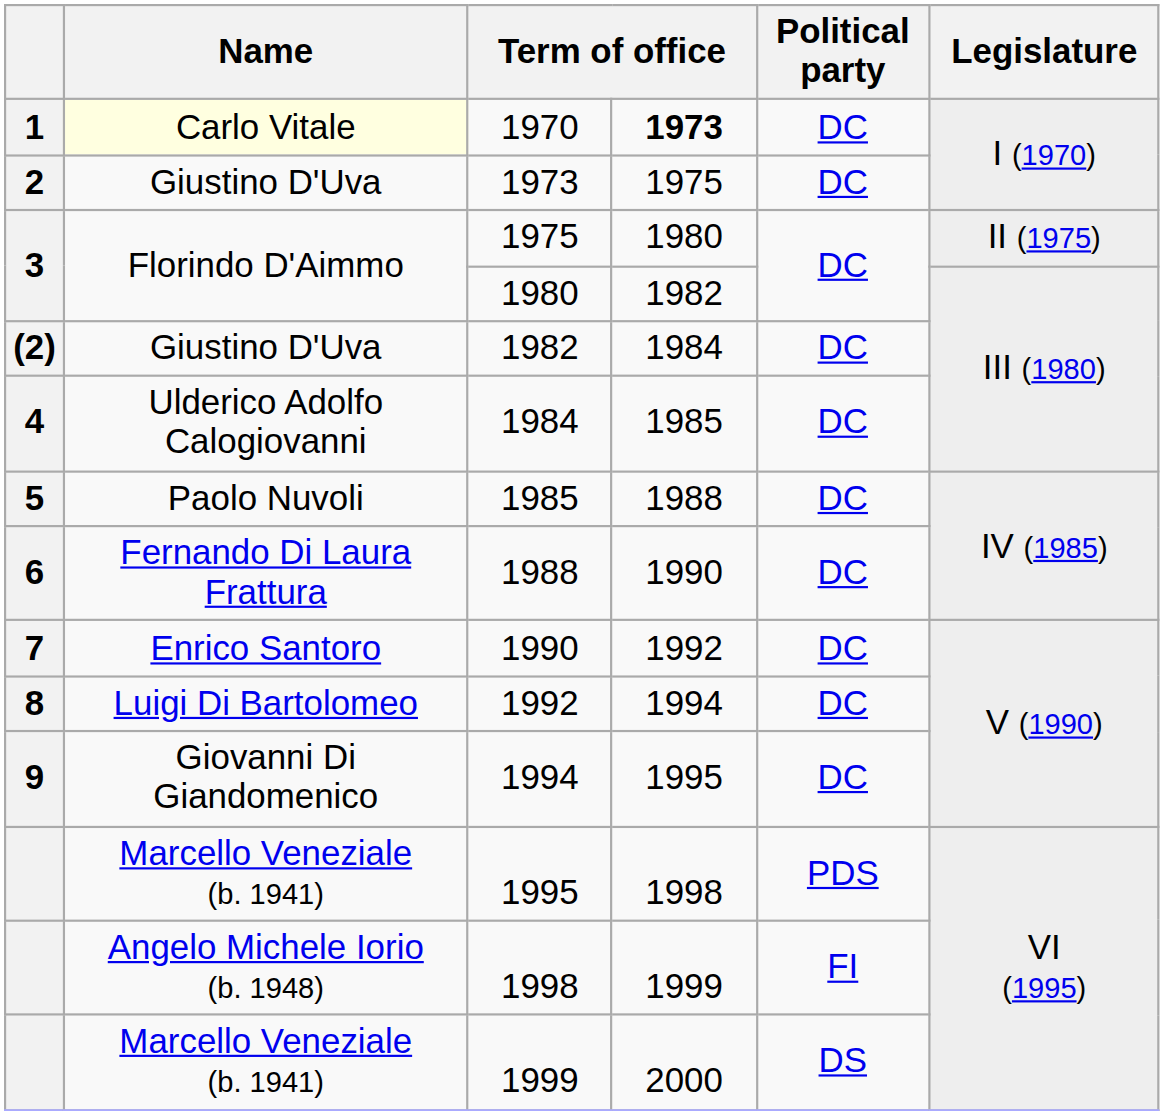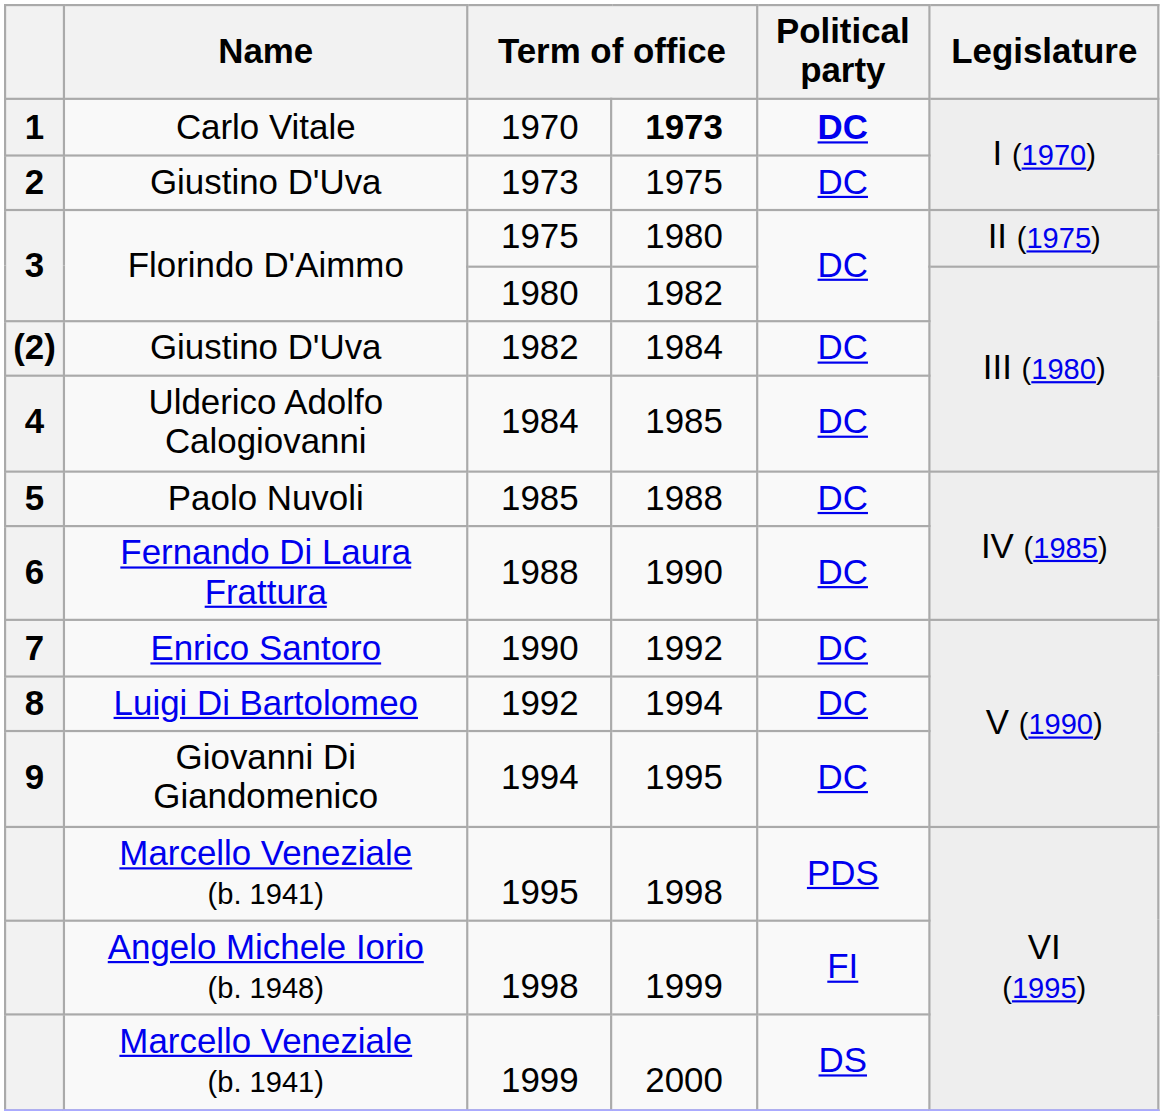(266, 126) lightyellow background -> (266, 126) no background
(843, 126) normal -> (843, 126) bold
